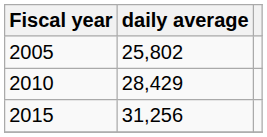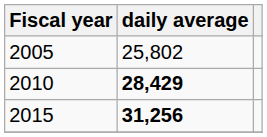(152, 83) normal -> (152, 83) bold
(152, 115) normal -> (152, 115) bold
